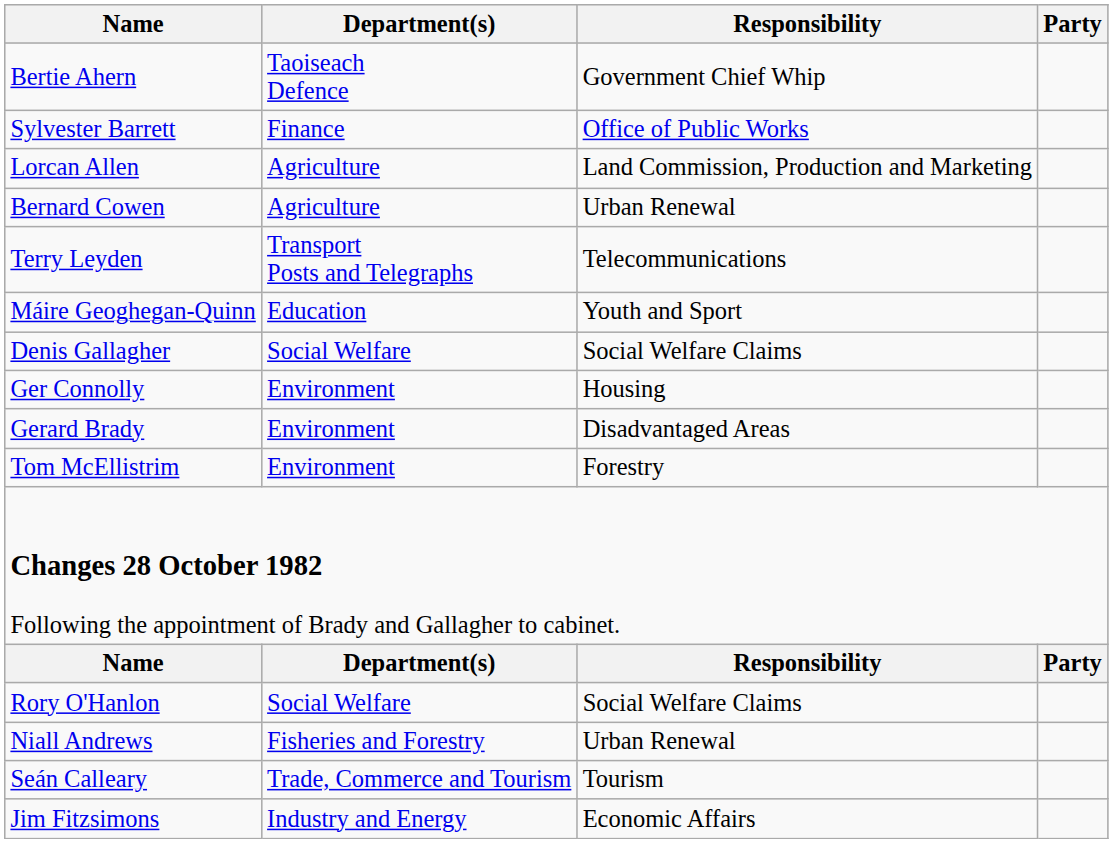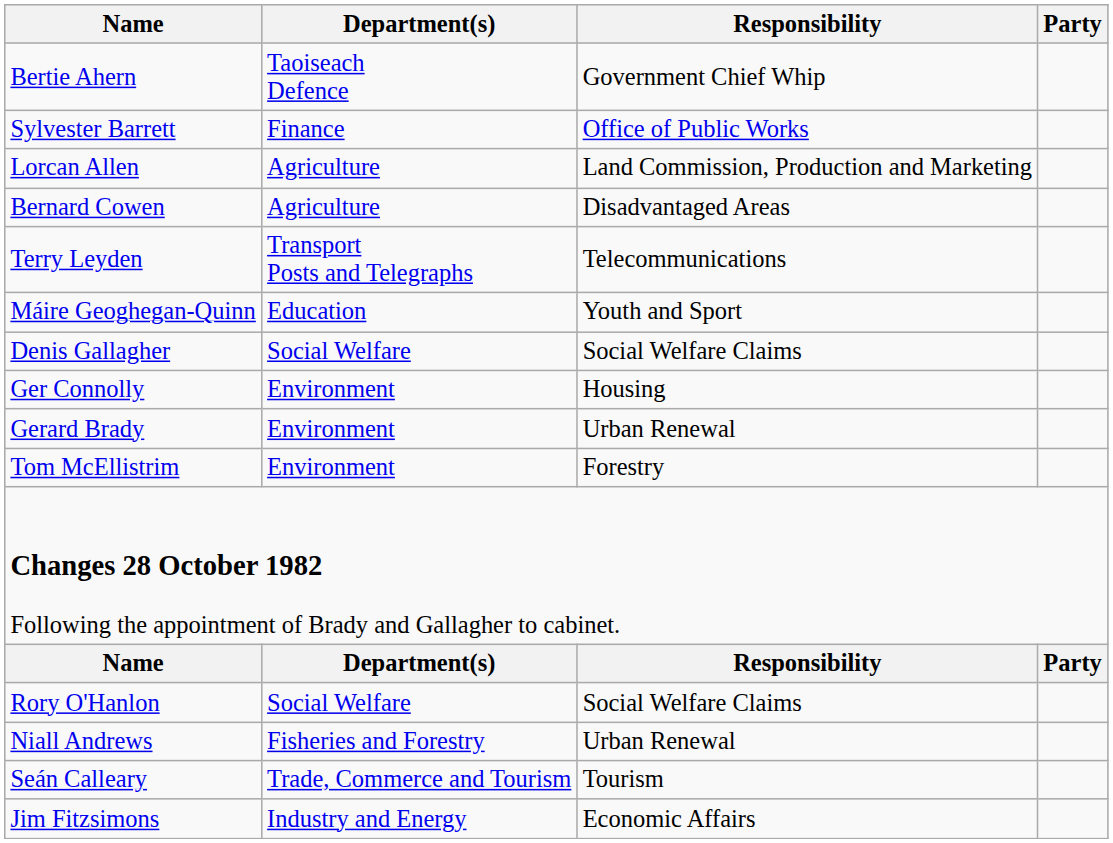(659, 206) Urban Renewal -> (686, 206) Disadvantaged Areas
(686, 428) Disadvantaged Areas -> (659, 428) Urban Renewal
